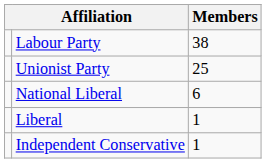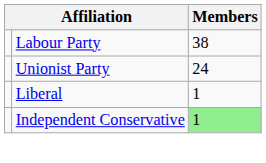(200, 68) 25 -> (200, 68) 24
- row: (69, 94)
(196, 145) no background -> (196, 119) lightgreen background
